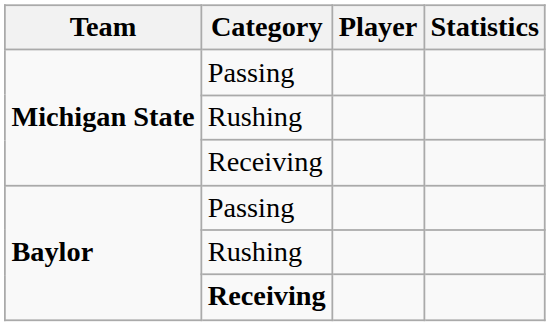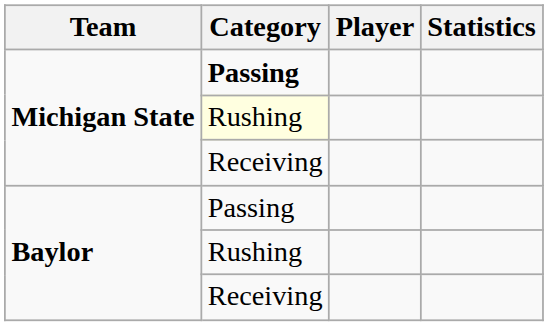(251, 72) normal -> (253, 72) bold
(255, 117) no background -> (255, 117) lightyellow background
(267, 296) bold -> (265, 296) normal
